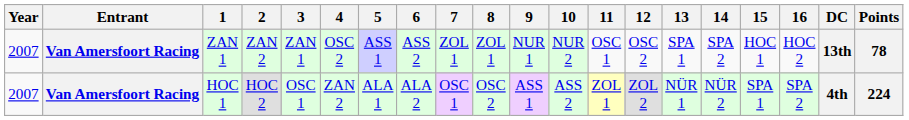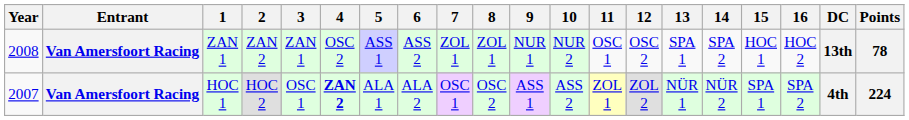(23, 50) 2007 -> (23, 50) 2008
(339, 93) normal -> (340, 93) bold
